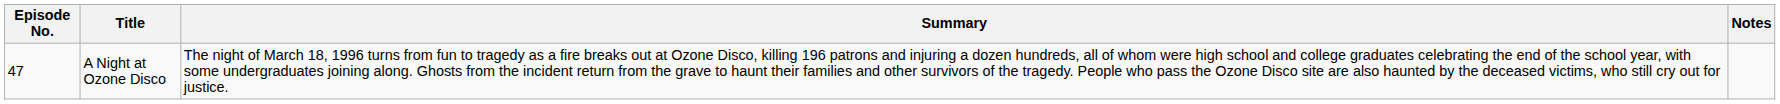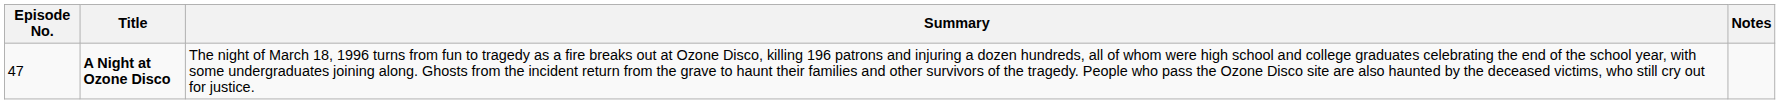(125, 71) normal -> (127, 71) bold
